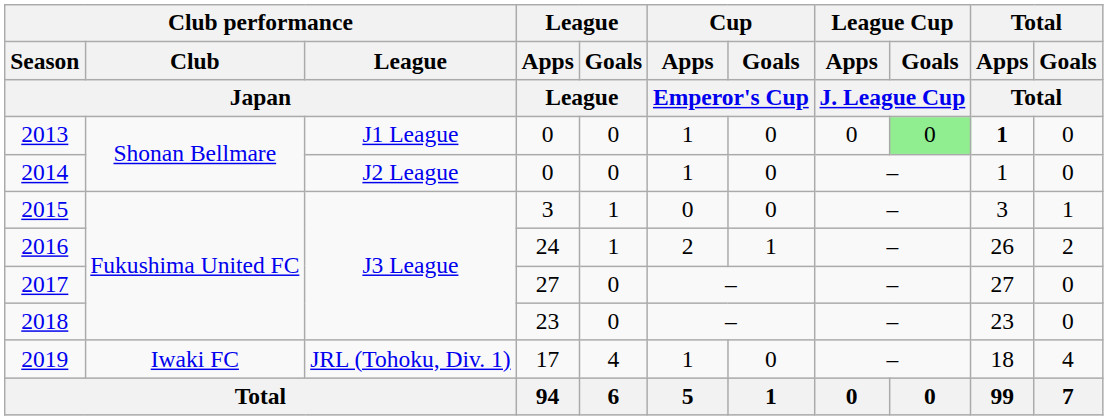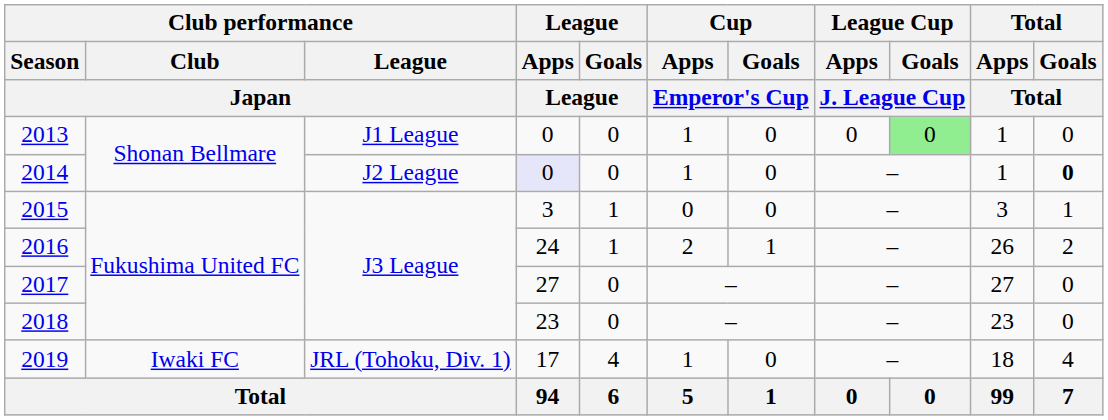(1002, 135) bold -> (1002, 135) normal
(548, 172) no background -> (548, 172) lavender background
(1068, 172) normal -> (1068, 172) bold
